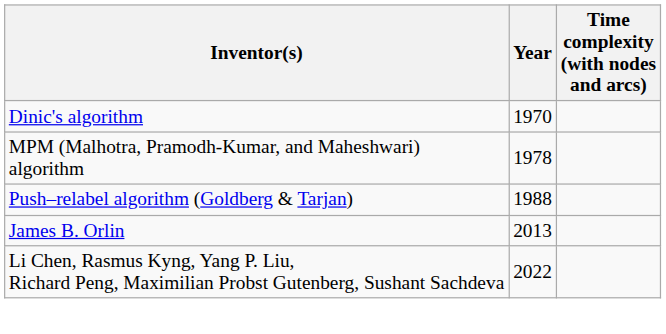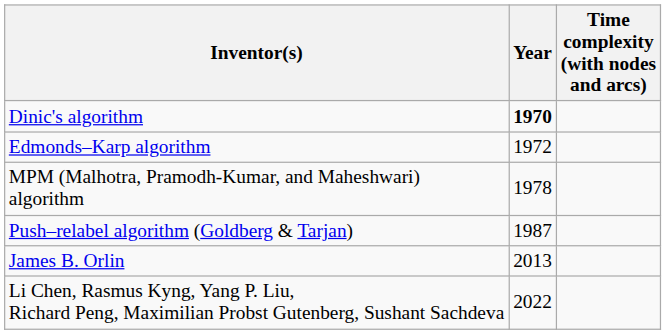(533, 116) normal -> (533, 116) bold
+ row: (110, 146)
(533, 199) 1988 -> (533, 230) 1987
